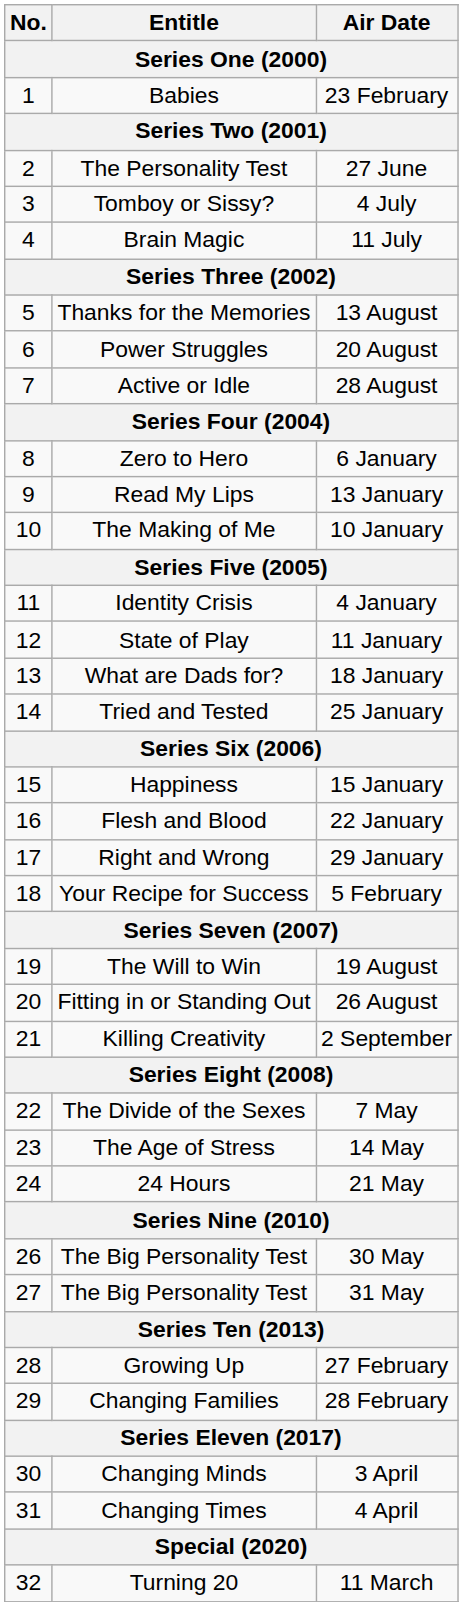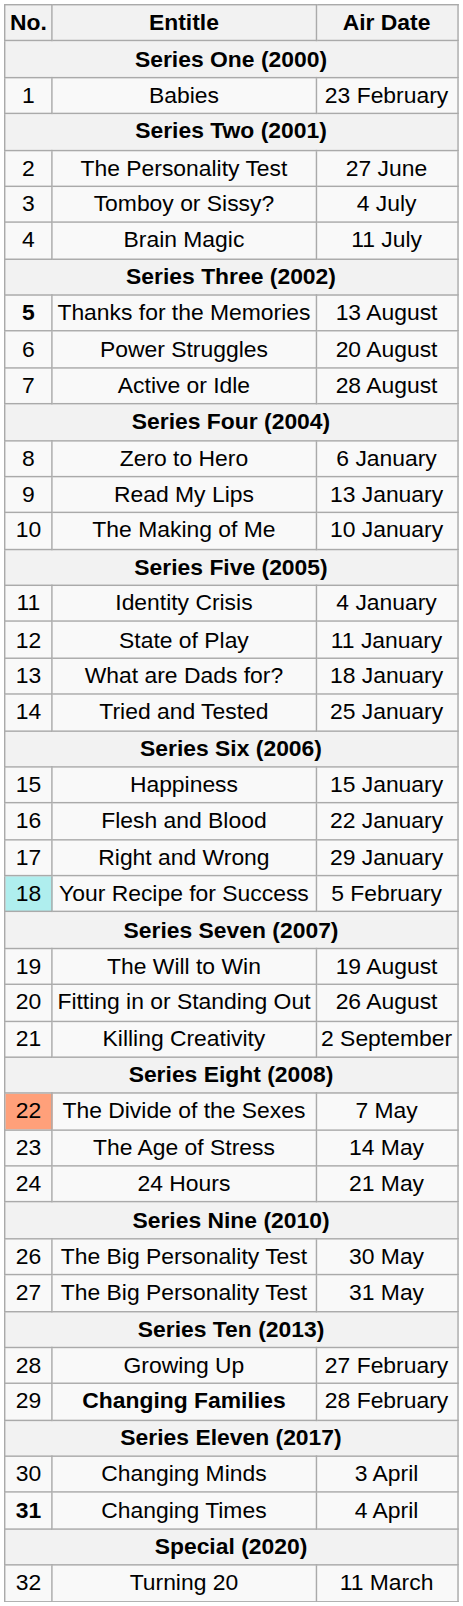(28, 312) normal -> (28, 312) bold
(28, 893) no background -> (28, 893) paleturquoise background
(28, 1111) no background -> (28, 1111) lightsalmon background
(184, 1401) normal -> (184, 1401) bold
(28, 1510) normal -> (28, 1510) bold
